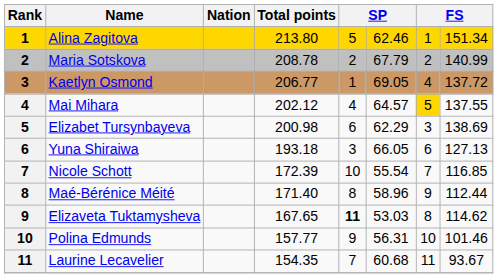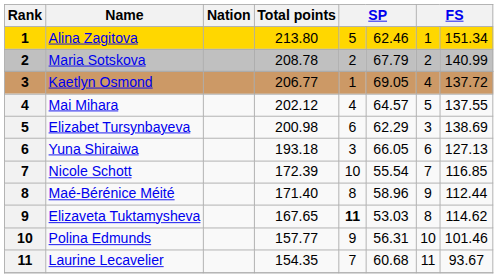(428, 104) gold background -> (428, 104) no background
